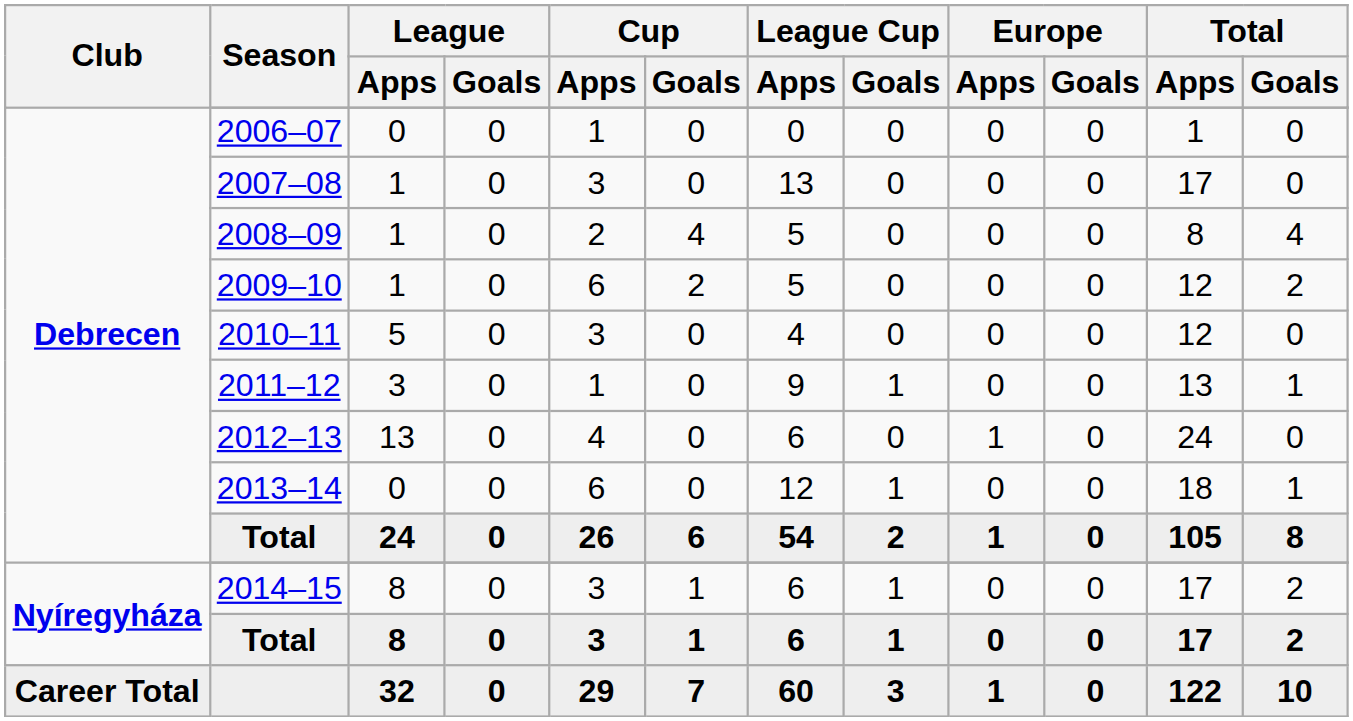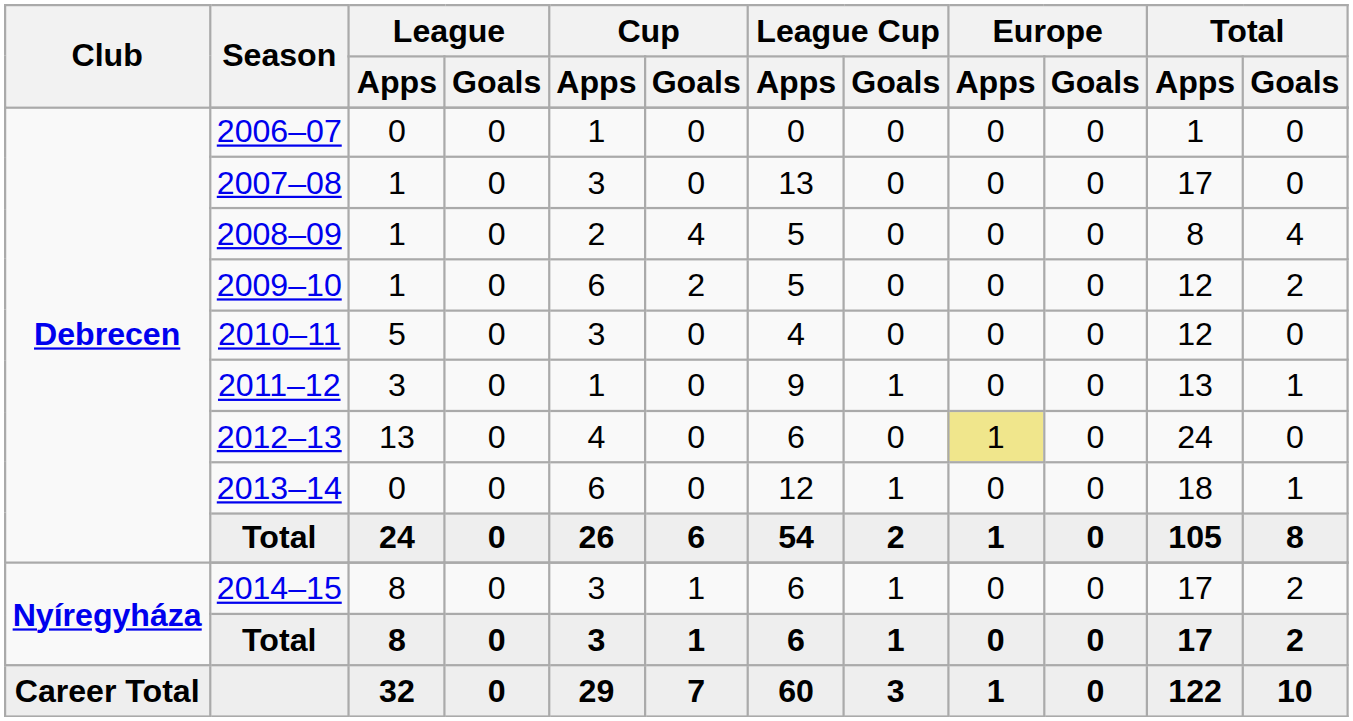(996, 437) no background -> (996, 437) khaki background
